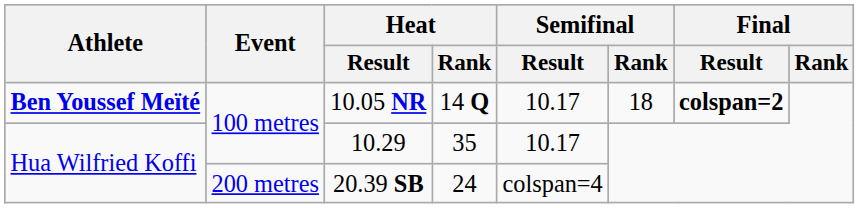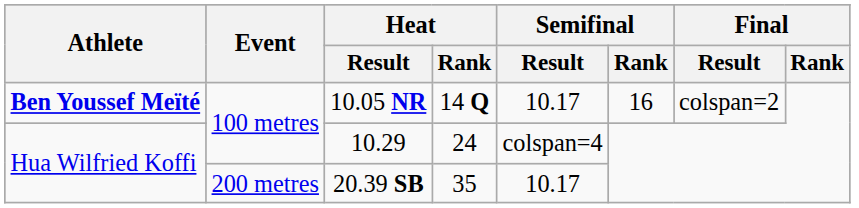(641, 103) 18 -> (641, 103) 16
(731, 103) bold -> (729, 103) normal
(464, 143) 35 -> (464, 143) 24
(553, 143) 10.17 -> (553, 143) colspan=4
(464, 183) 24 -> (464, 183) 35
(553, 183) colspan=4 -> (553, 183) 10.17
